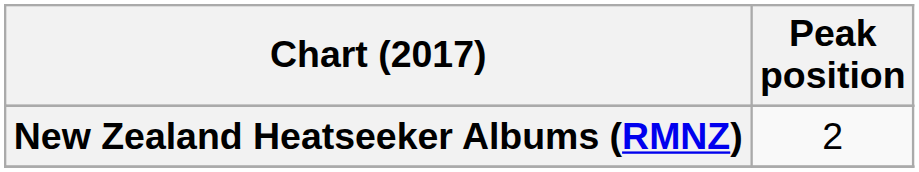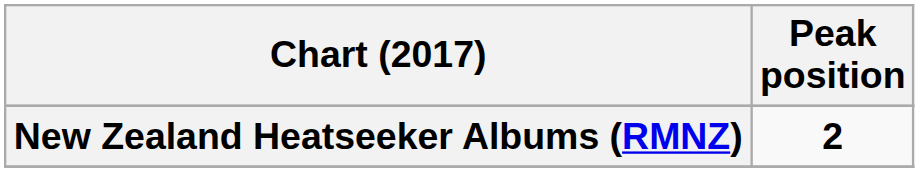(833, 135) normal -> (833, 135) bold
